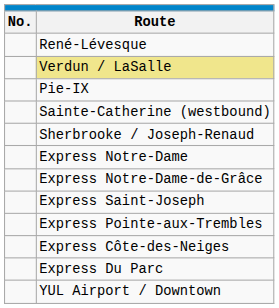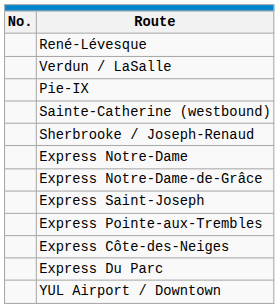(105, 67) khaki background -> (105, 67) no background
